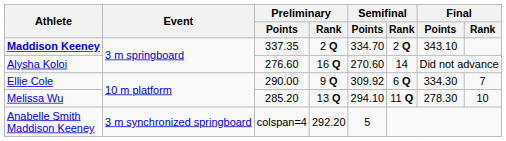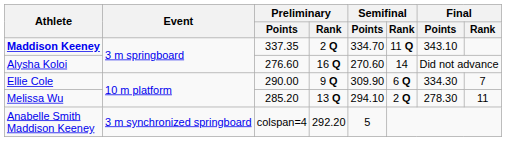(402, 47) 2 Q -> (402, 47) 11 Q
(367, 82) 309.92 -> (367, 82) 309.90
(402, 99) 11 Q -> (402, 99) 2 Q
(483, 99) 10 -> (483, 99) 11
